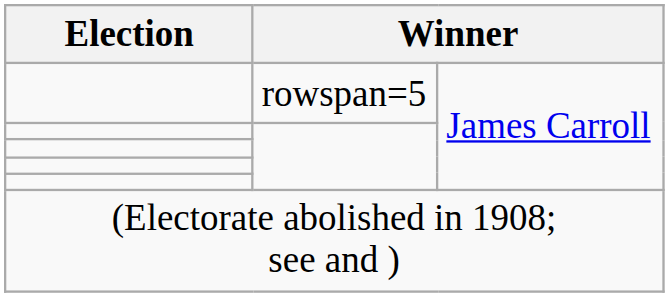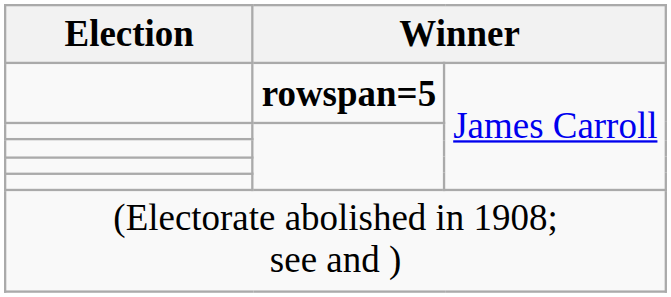(344, 92) normal -> (349, 92) bold
